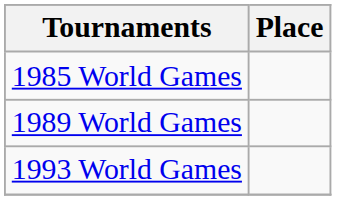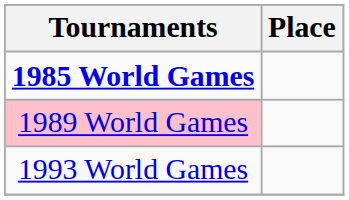(127, 75) normal -> (133, 75) bold
(127, 122) no background -> (133, 122) pink background
